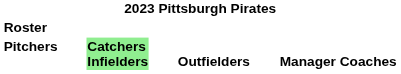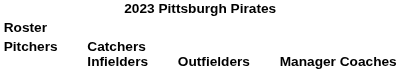(118, 54) lightgreen background -> (118, 54) no background
